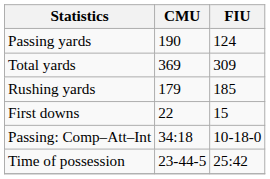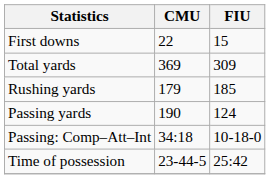rows swapped: (44, 113) <-> (50, 40)
